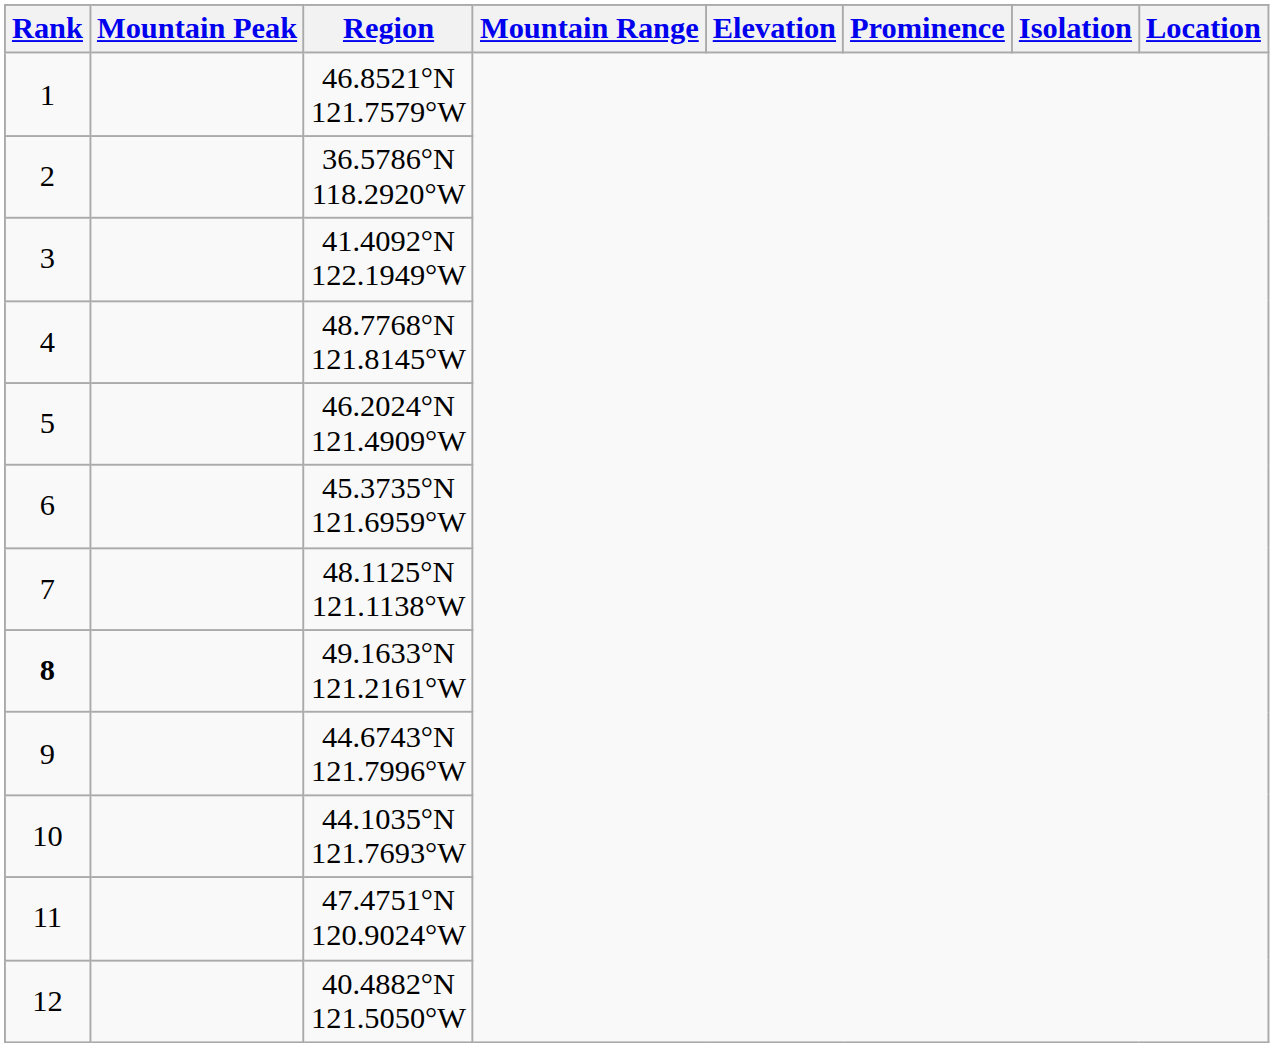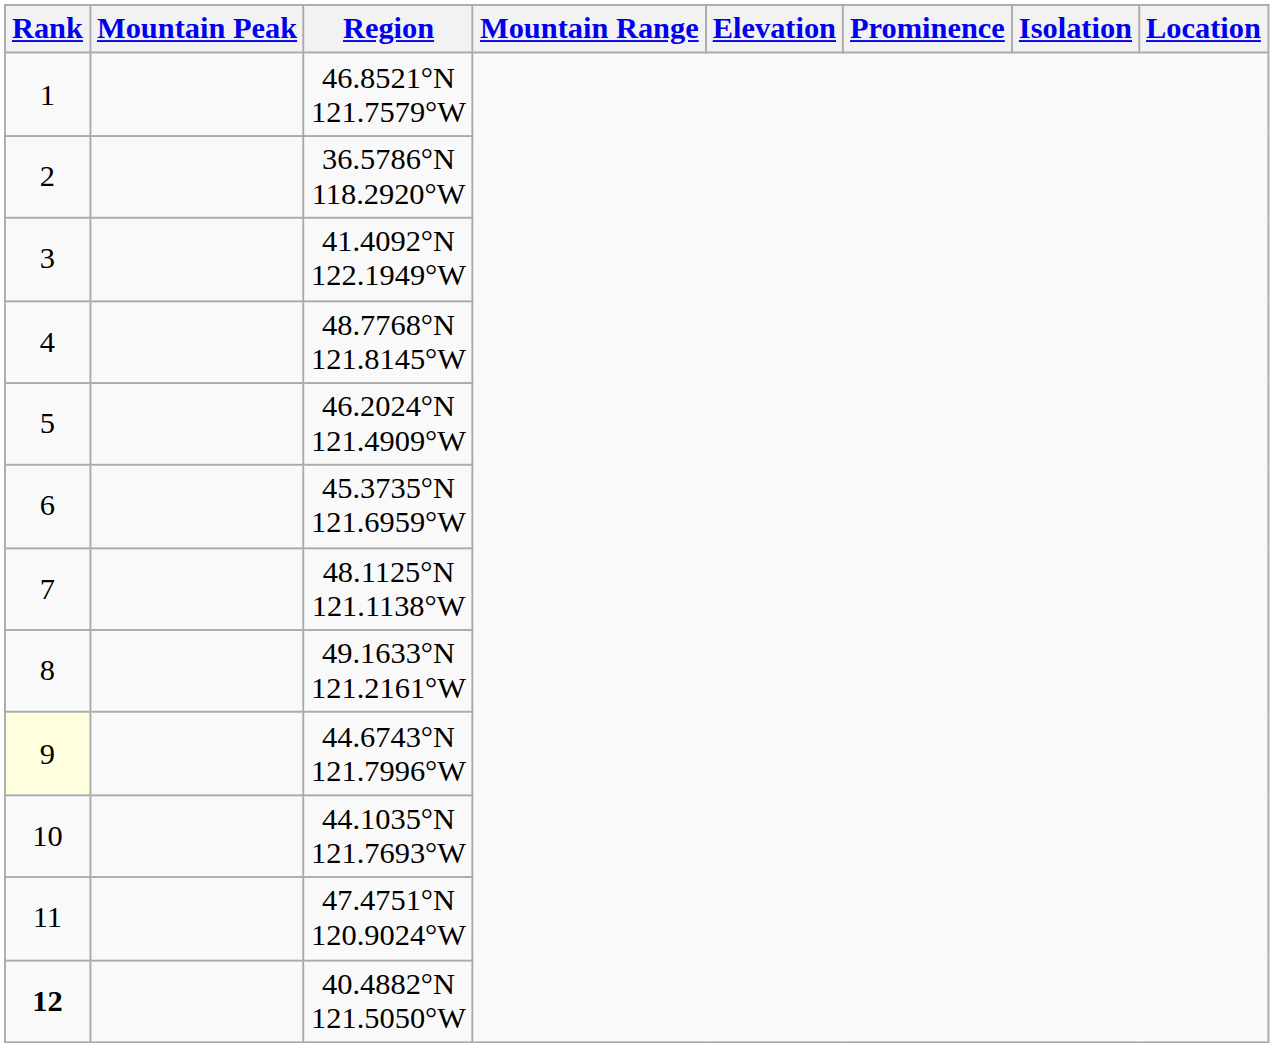(47, 670) bold -> (47, 670) normal
(47, 753) no background -> (47, 753) lightyellow background
(47, 1000) normal -> (47, 1000) bold
